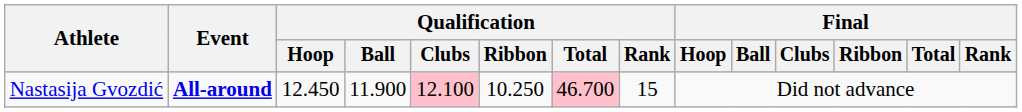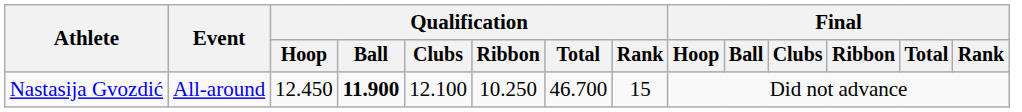(222, 89) bold -> (219, 89) normal
(378, 89) normal -> (371, 89) bold
(445, 89) pink background -> (438, 89) no background
(585, 89) pink background -> (578, 89) no background
